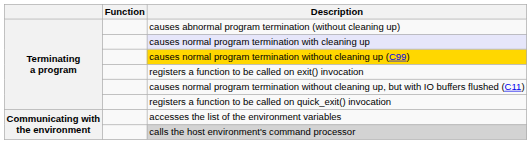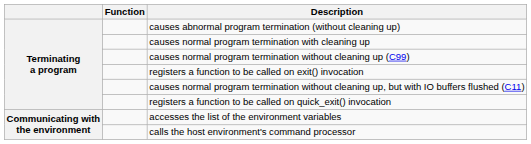(260, 41) lavender background -> (260, 41) no background
(279, 56) gold background -> (279, 56) no background
(252, 131) lightgrey background -> (252, 131) no background
